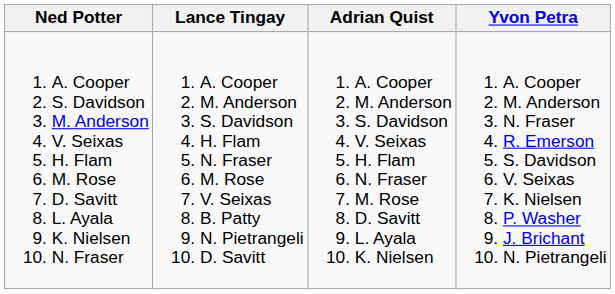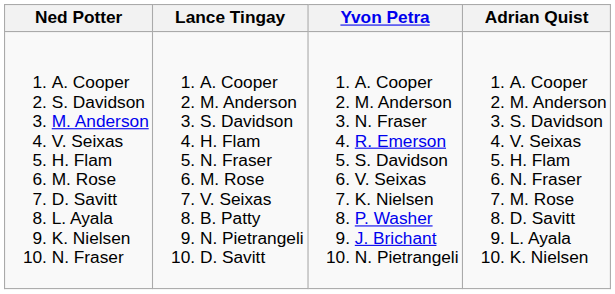columns swapped: (382, 18) <-> (533, 18)
